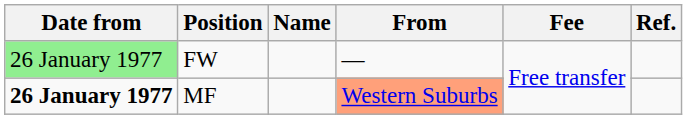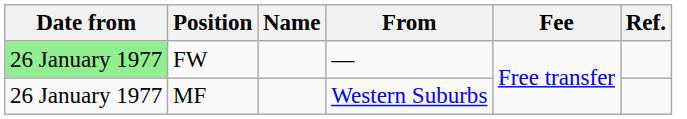(91, 95) bold -> (86, 95) normal
(420, 95) lightsalmon background -> (409, 95) no background
